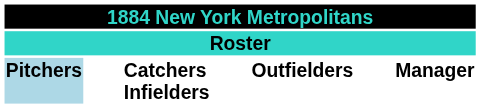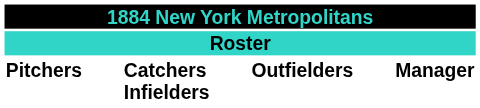(44, 70) lightblue background -> (44, 70) no background
